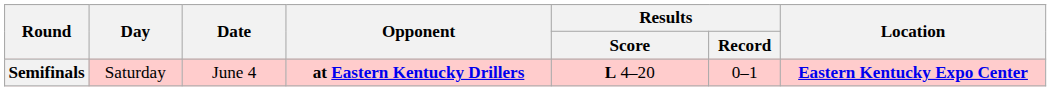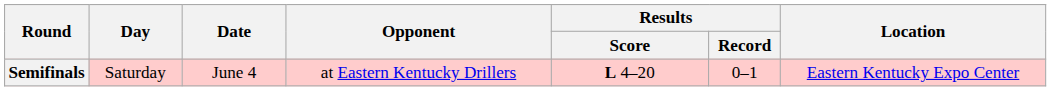(419, 72) bold -> (419, 72) normal
(913, 72) bold -> (913, 72) normal
